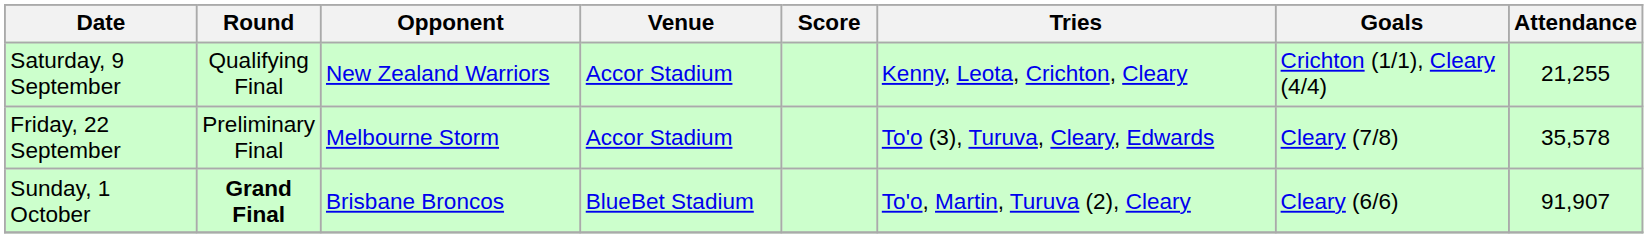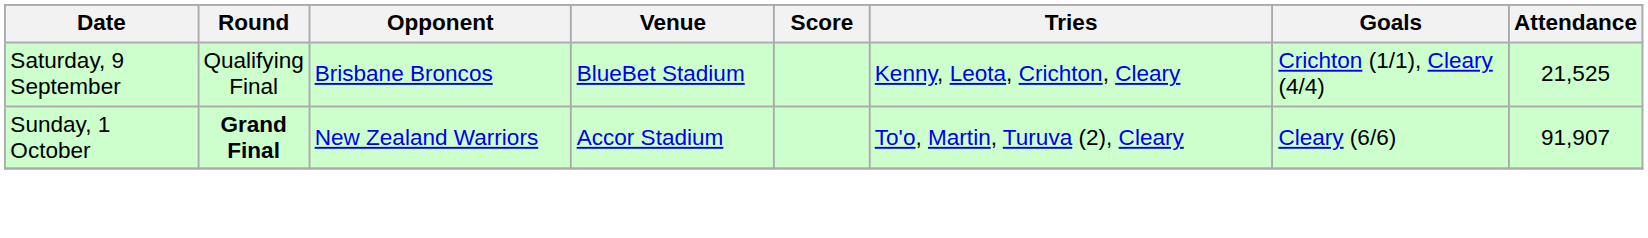(438, 74) New Zealand Warriors -> (404, 74) Brisbane Broncos
(659, 74) Accor Stadium -> (661, 74) BlueBet Stadium
(1575, 74) 21,255 -> (1575, 74) 21,525
- row: (66, 137)
(415, 201) Brisbane Broncos -> (426, 137) New Zealand Warriors
(670, 201) BlueBet Stadium -> (650, 137) Accor Stadium
